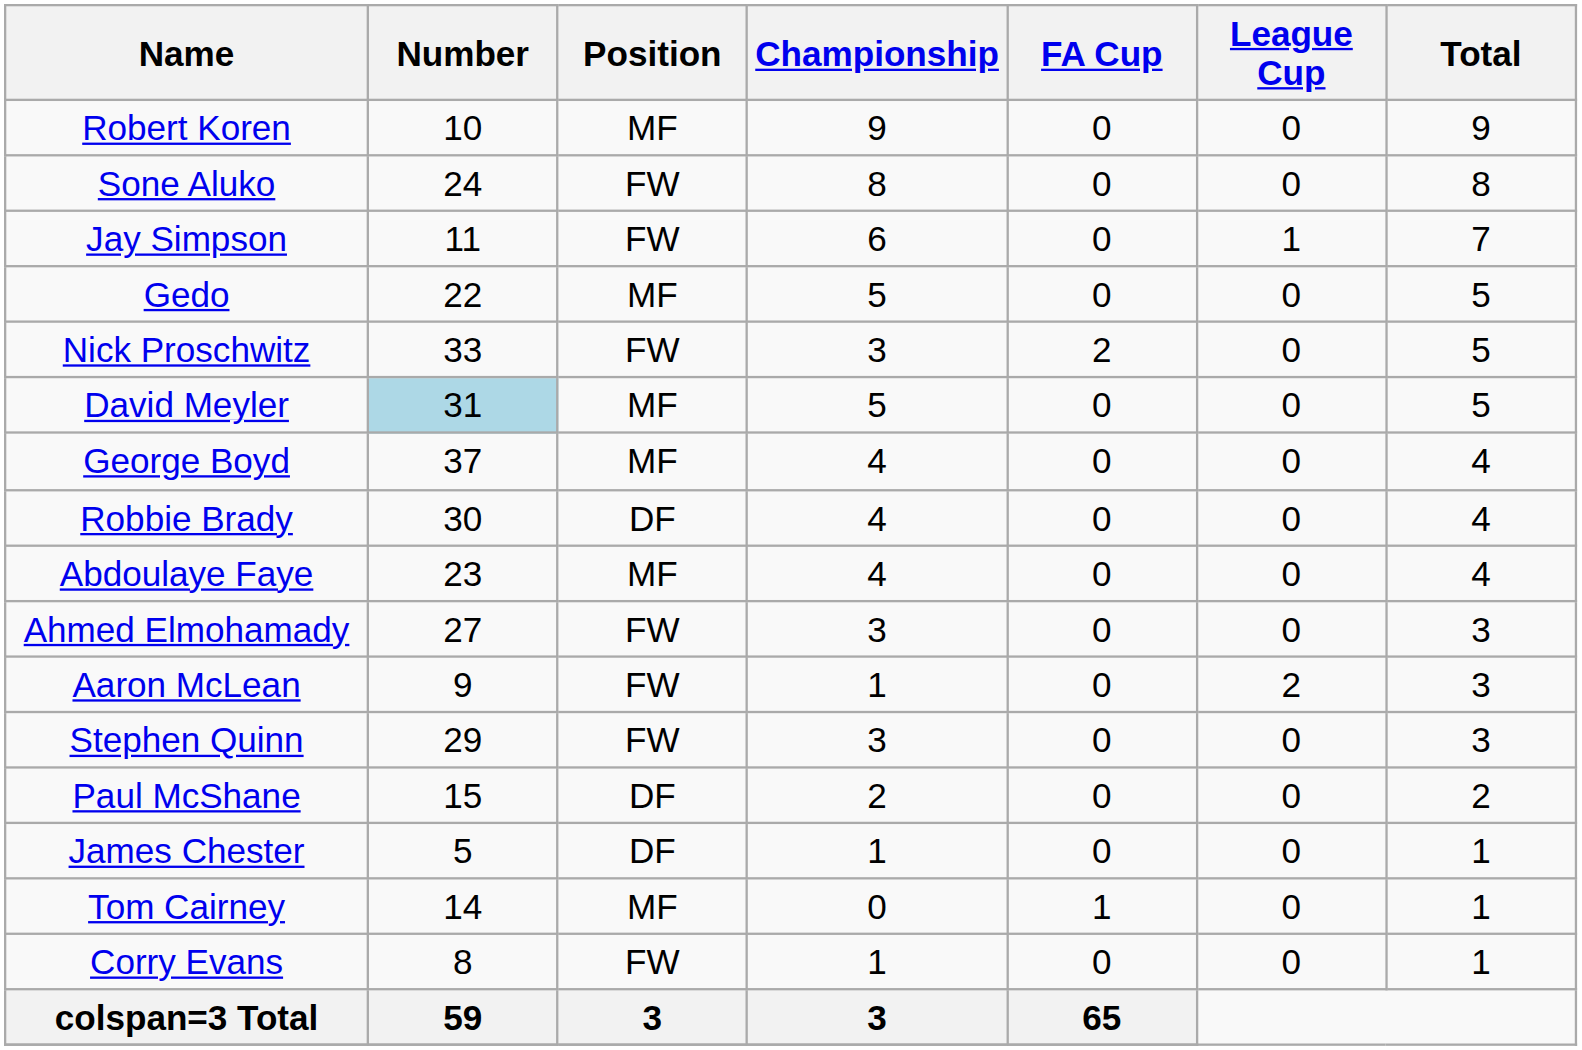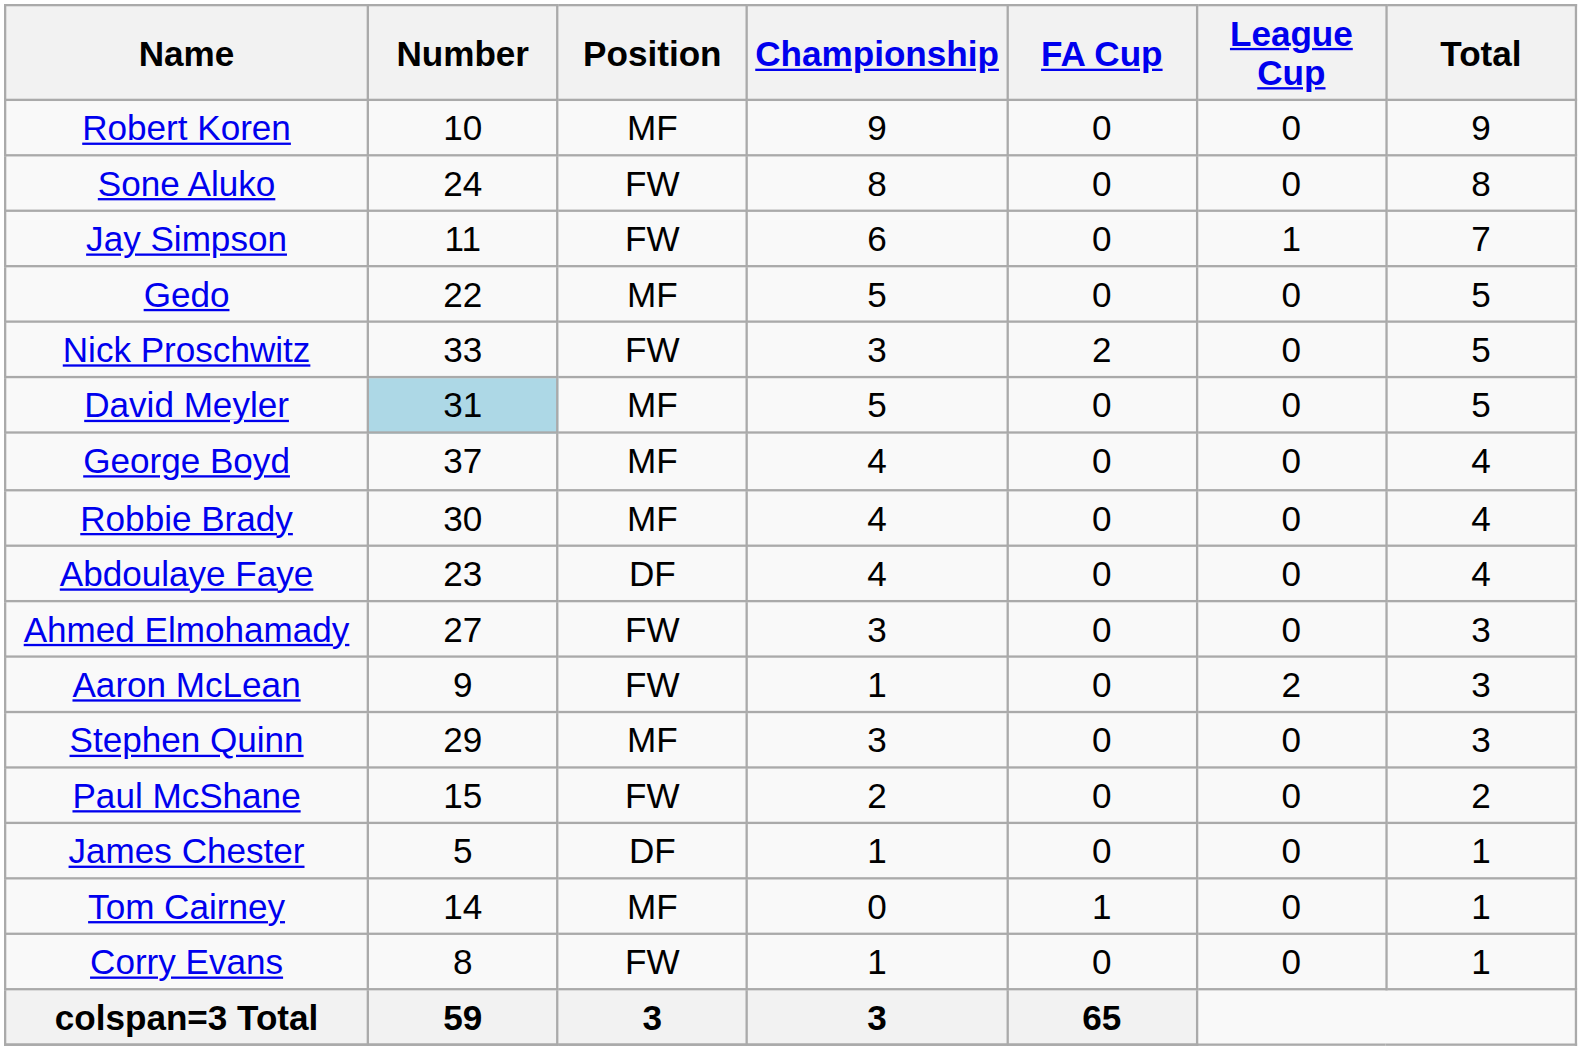(652, 517) DF -> (652, 517) MF
(652, 573) MF -> (652, 573) DF
(652, 739) FW -> (652, 739) MF
(652, 795) DF -> (652, 795) FW
